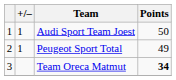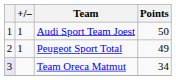(10, 66) no background -> (10, 66) lavender background
(163, 66) bold -> (163, 66) normal
